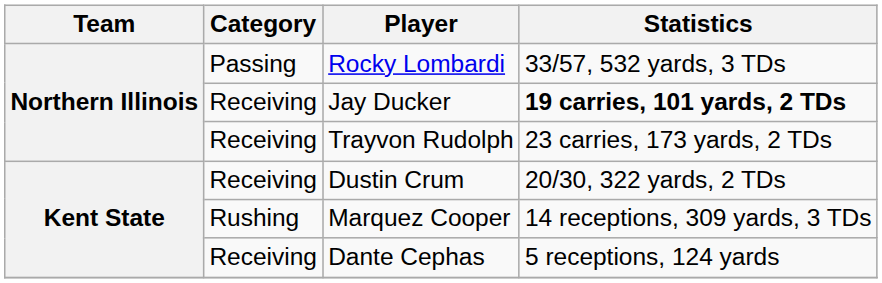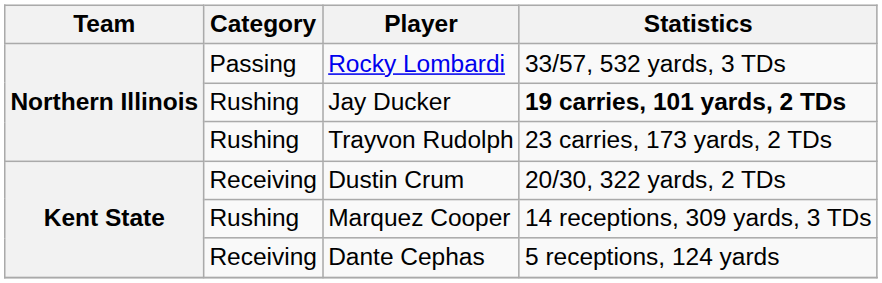(263, 102) Receiving -> (254, 102) Rushing
(263, 140) Receiving -> (254, 140) Rushing
